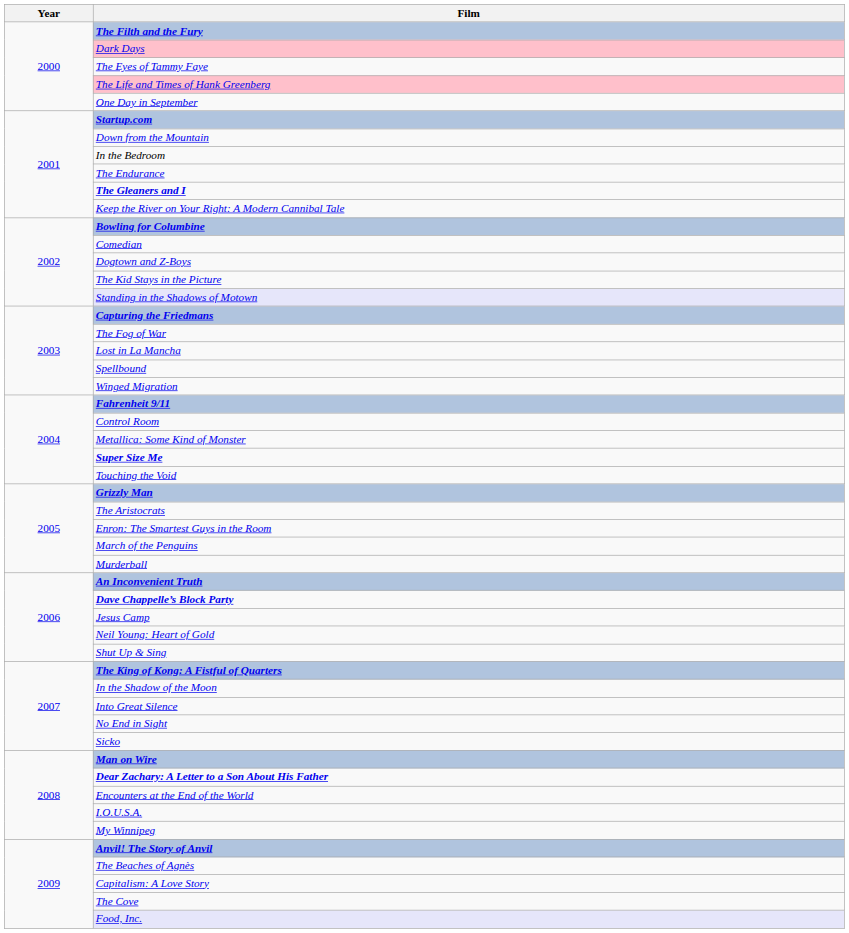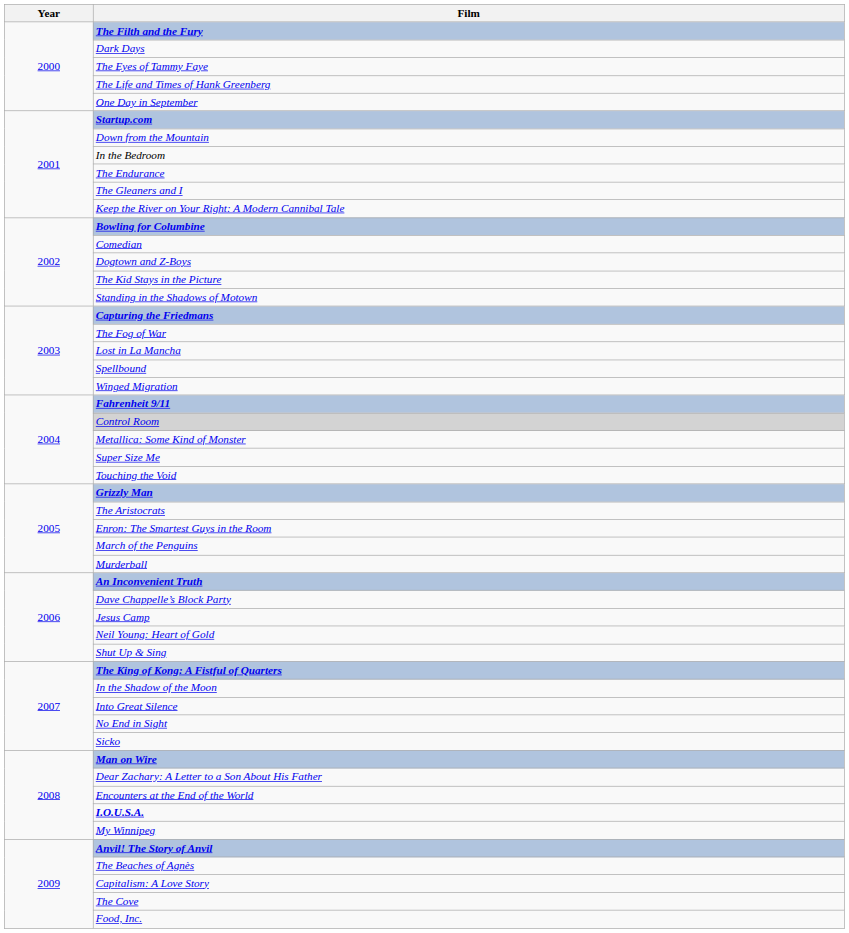(120, 48) pink background -> (120, 48) no background
(183, 84) pink background -> (183, 84) no background
(141, 191) bold -> (139, 191) normal
(177, 297) lavender background -> (177, 297) no background
(127, 421) no background -> (127, 421) lightgrey background
(129, 457) bold -> (128, 457) normal
(165, 599) bold -> (163, 599) normal
(212, 777) bold -> (209, 777) normal
(119, 812) normal -> (120, 812) bold
(119, 919) lavender background -> (119, 919) no background
